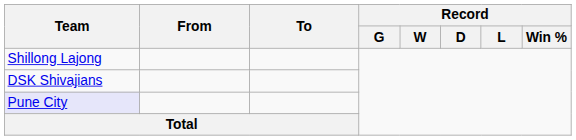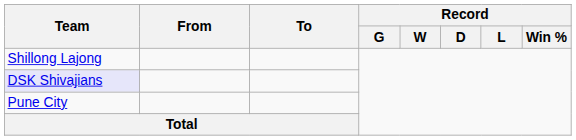(55, 80) no background -> (55, 80) lavender background
(37, 102) lavender background -> (37, 102) no background
